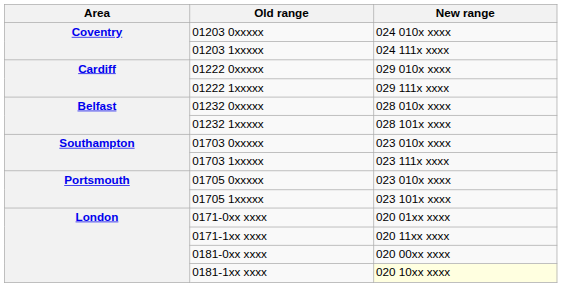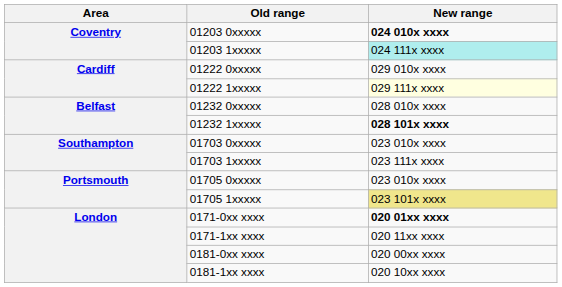(413, 32) normal -> (410, 32) bold
(413, 50) no background -> (408, 50) paleturquoise background
(413, 87) no background -> (408, 87) lightyellow background
(413, 124) normal -> (410, 124) bold
(413, 198) no background -> (408, 198) khaki background
(413, 217) normal -> (410, 217) bold
(413, 273) lightyellow background -> (408, 273) no background
